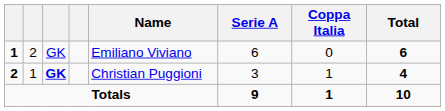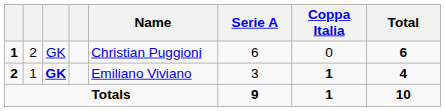(141, 52) Emiliano Viviano -> (146, 52) Christian Puggioni
(146, 73) Christian Puggioni -> (141, 73) Emiliano Viviano
(329, 73) normal -> (329, 73) bold
